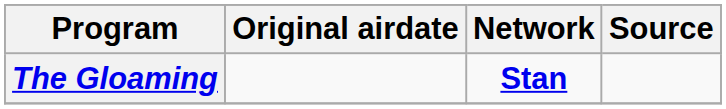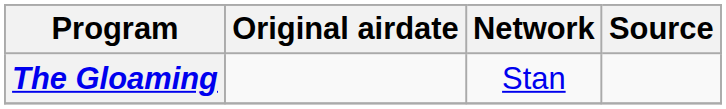(534, 77) bold -> (534, 77) normal
